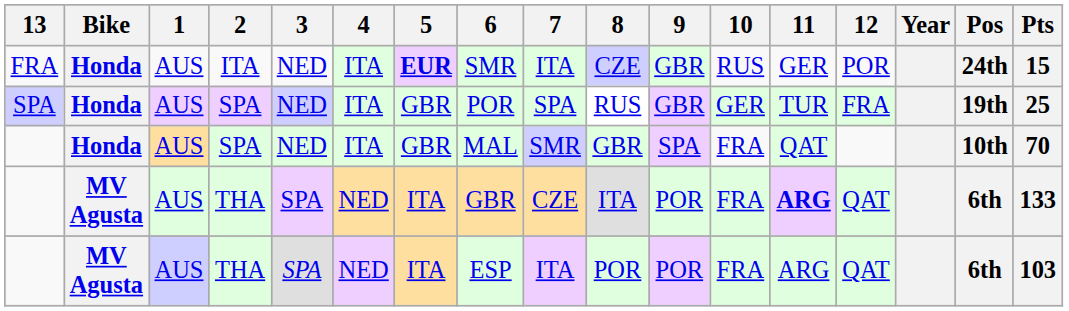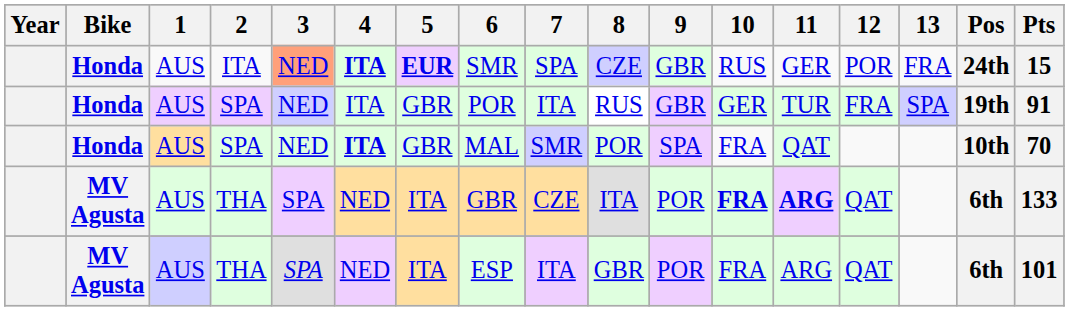columns swapped: (926, 25) <-> (34, 25)
(302, 65) no background -> (303, 65) lightsalmon background
(364, 65) normal -> (365, 65) bold
(555, 65) ITA -> (556, 65) SPA
(555, 105) SPA -> (556, 105) ITA
(1038, 105) 25 -> (1039, 105) 91
(364, 146) normal -> (365, 146) bold
(618, 146) GBR -> (619, 146) POR
(740, 201) normal -> (742, 201) bold
(618, 270) POR -> (619, 270) GBR
(1038, 270) 103 -> (1039, 270) 101
